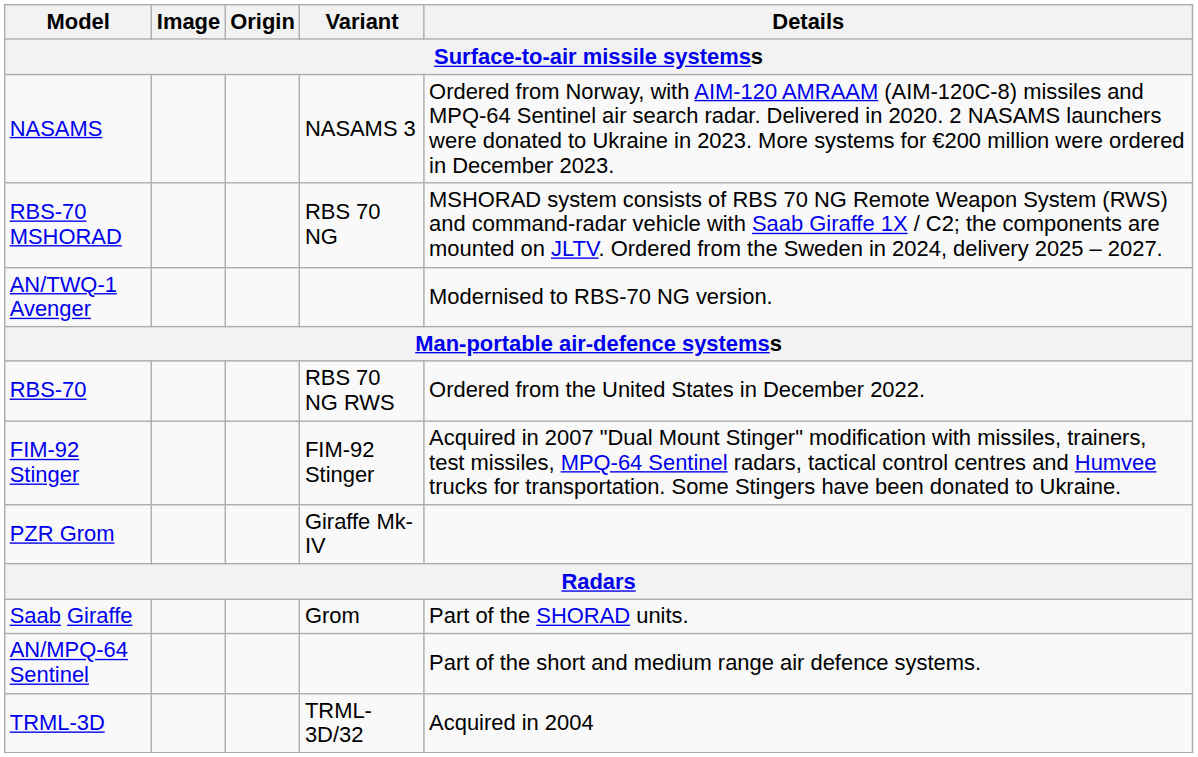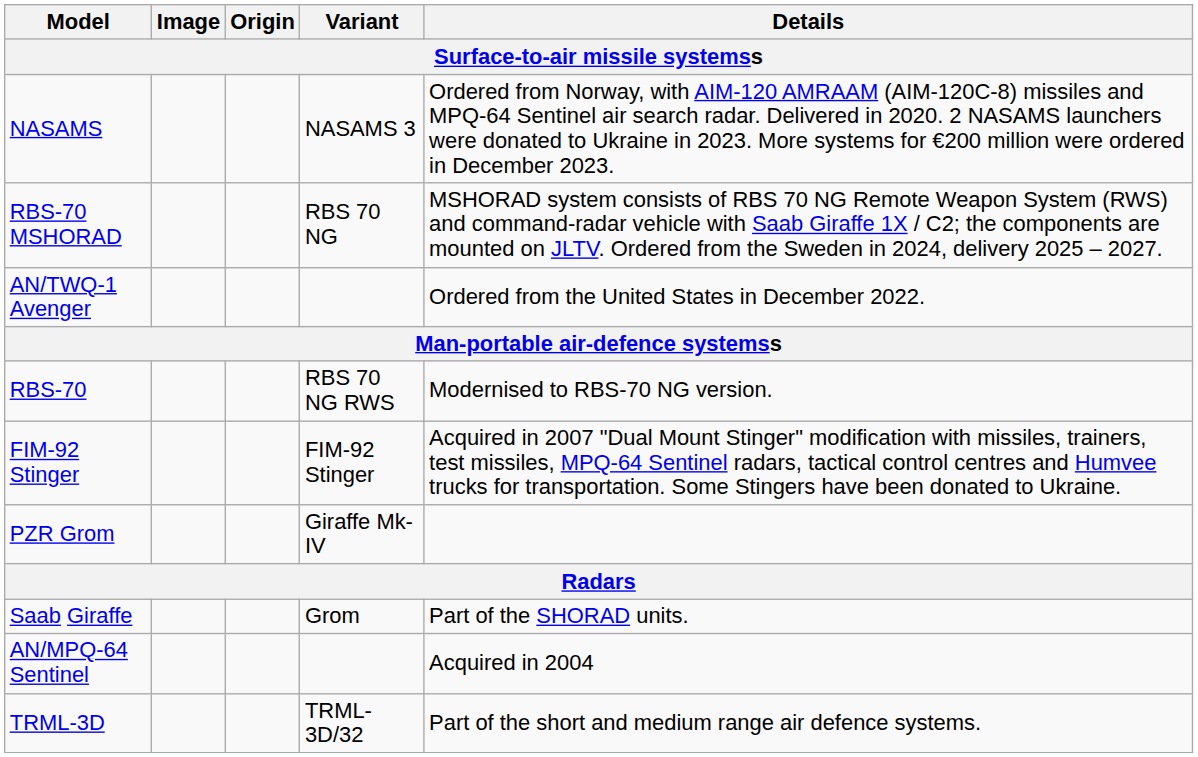(601, 296) Modernised to RBS-70 NG version. -> (677, 296) Ordered from the United States in December 2022.
(677, 390) Ordered from the United States in December 2022. -> (601, 390) Modernised to RBS-70 NG version.
(705, 663) Part of the short and medium range air defence systems. -> (511, 663) Acquired in 2004
(511, 722) Acquired in 2004 -> (705, 722) Part of the short and medium range air defence systems.
